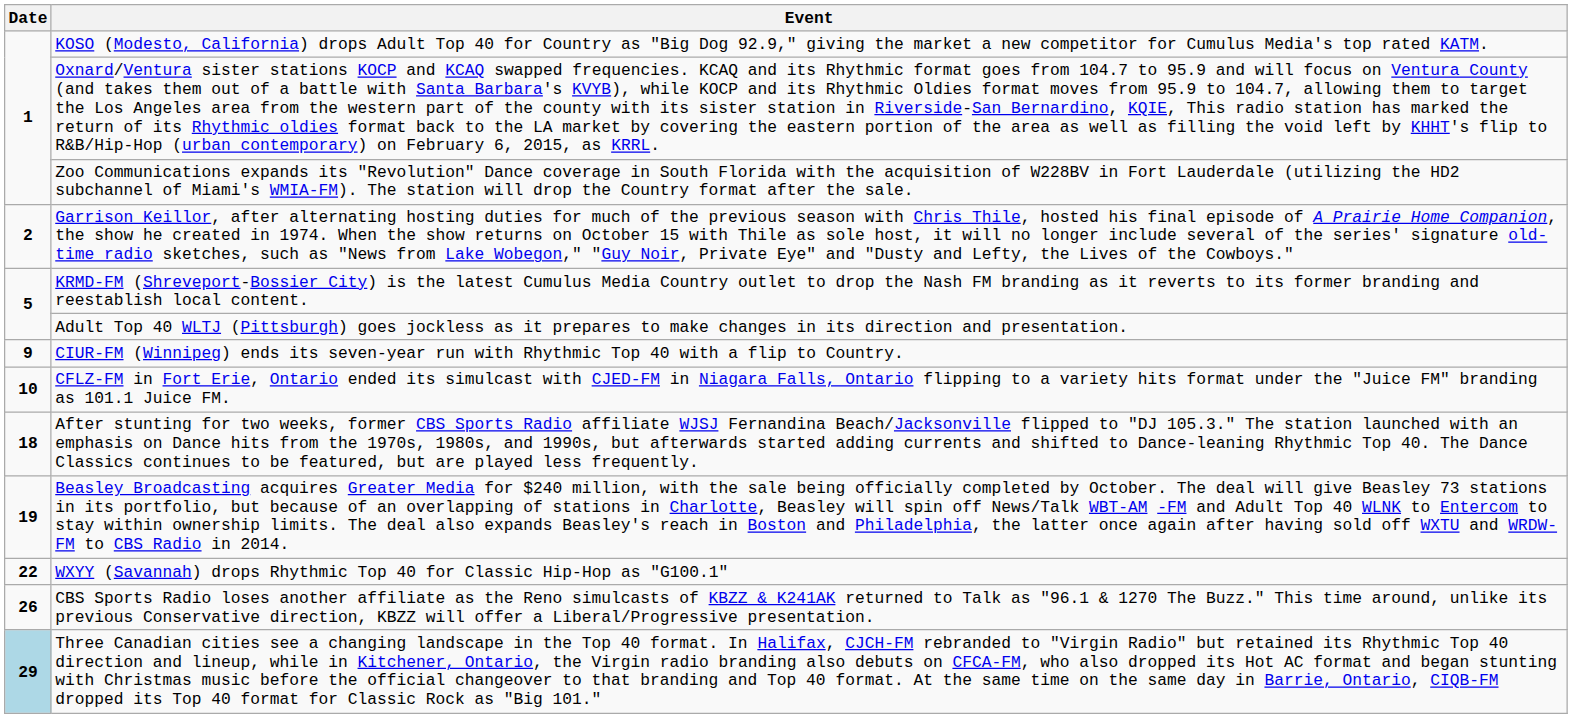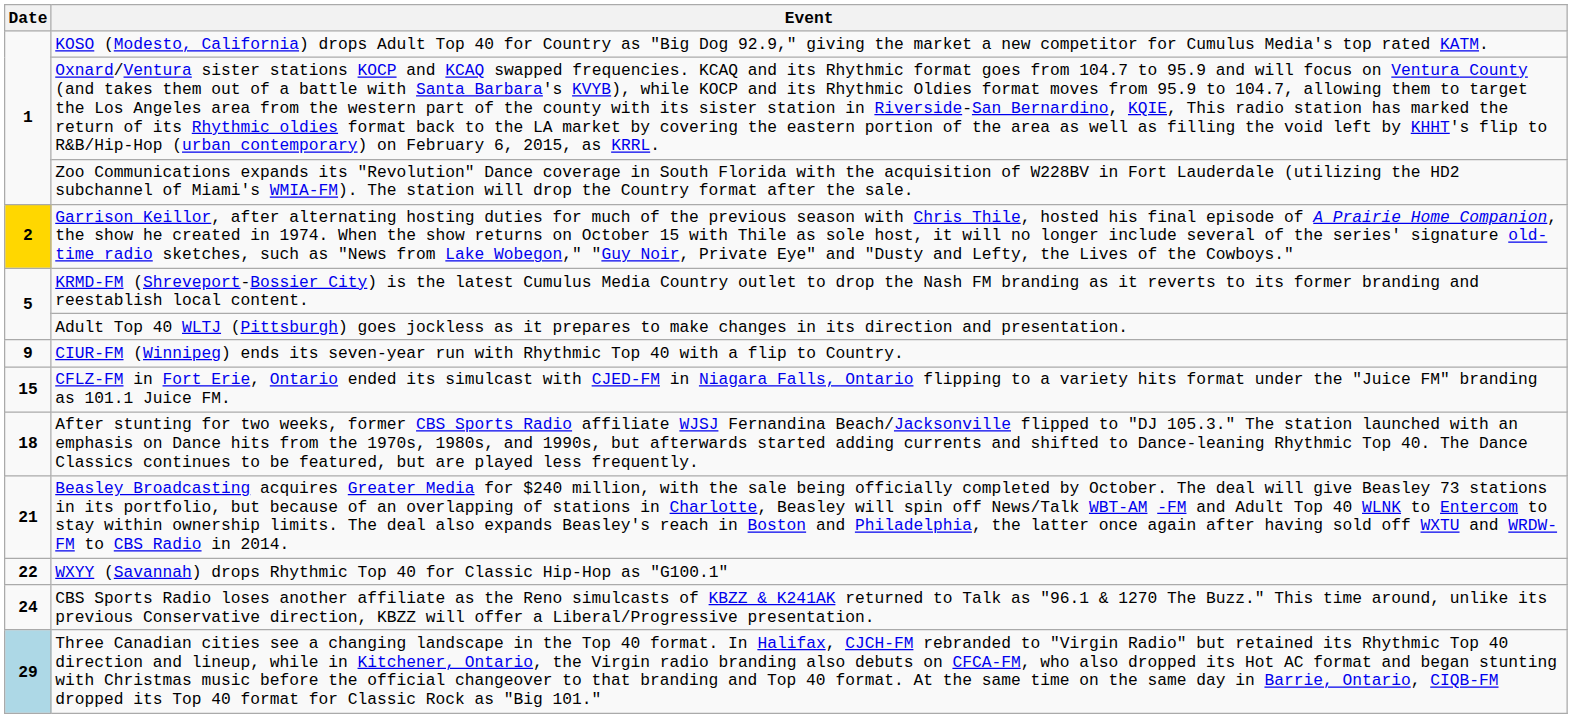(28, 236) no background -> (28, 236) gold background
(28, 389) 10 -> (28, 389) 15
(28, 517) 19 -> (28, 517) 21
(28, 608) 26 -> (28, 608) 24
